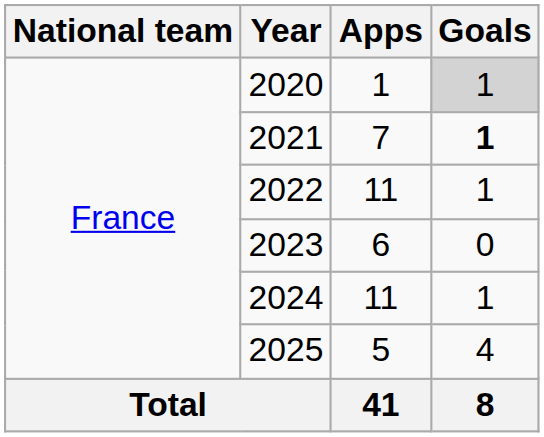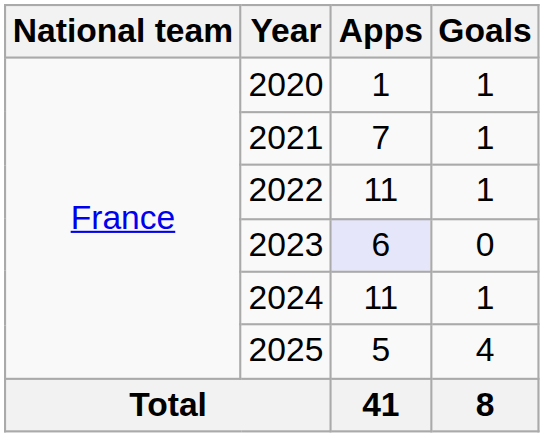(485, 84) lightgrey background -> (485, 84) no background
(485, 137) bold -> (485, 137) normal
(381, 244) no background -> (381, 244) lavender background
